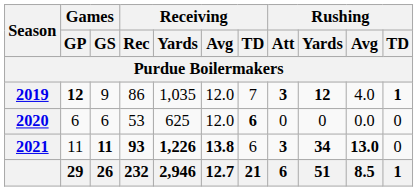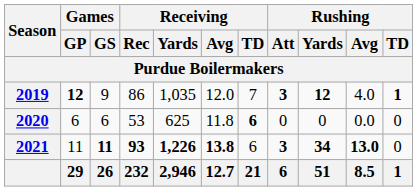(220, 120) 12.0 -> (220, 120) 11.8
